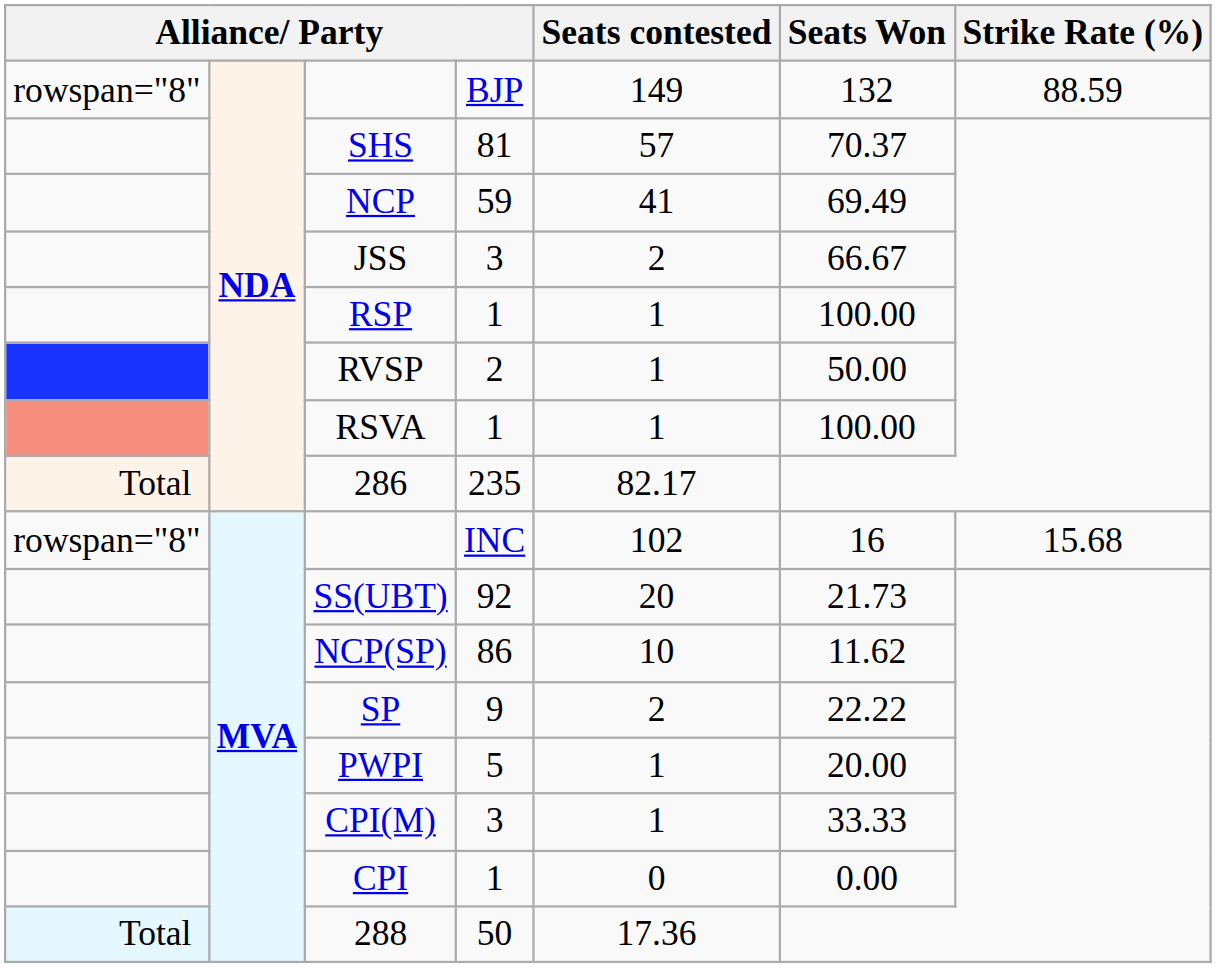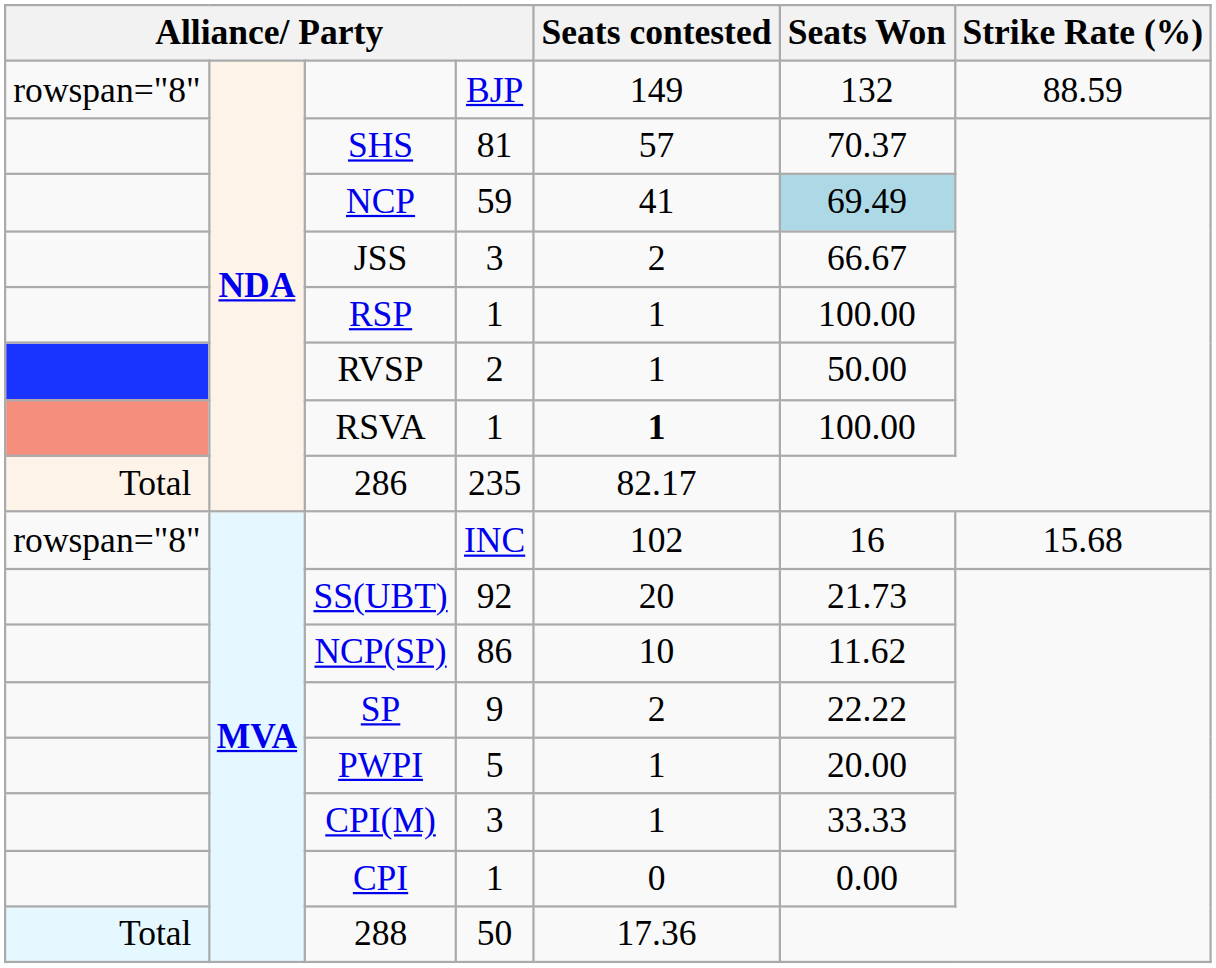(867, 201) no background -> (867, 201) lightblue background
(657, 426) normal -> (657, 426) bold
